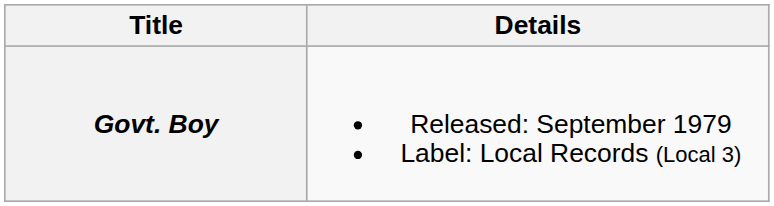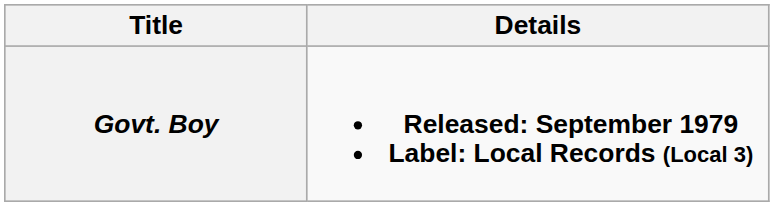(538, 139) normal -> (538, 139) bold
